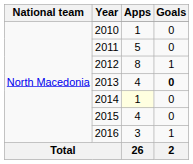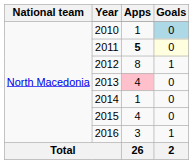(171, 30) no background -> (171, 30) lightblue background
(138, 47) normal -> (138, 47) bold
(171, 47) no background -> (171, 47) lightyellow background
(138, 82) no background -> (138, 82) pink background
(171, 82) bold -> (171, 82) normal
(138, 99) lightyellow background -> (138, 99) no background
